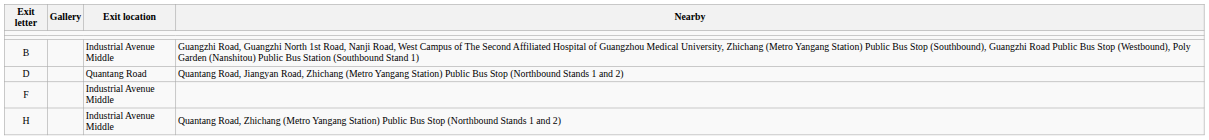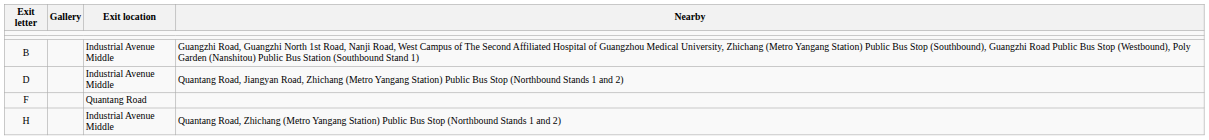(116, 74) Quantang Road -> (120, 79) Industrial Avenue Middle
(120, 95) Industrial Avenue Middle -> (116, 100) Quantang Road
